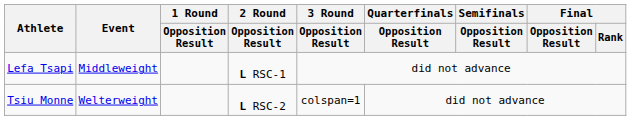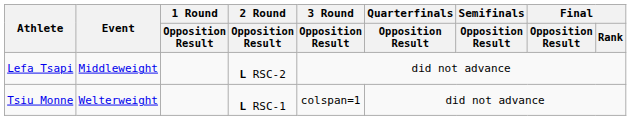(263, 75) L RSC-1 -> (263, 75) L RSC-2
(263, 106) L RSC-2 -> (263, 106) L RSC-1
